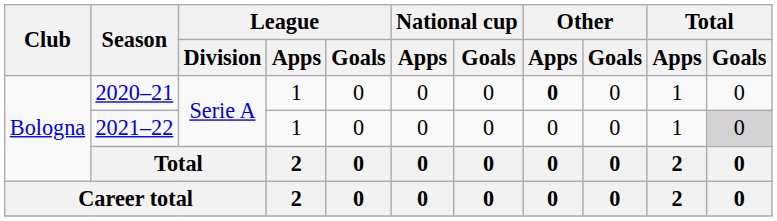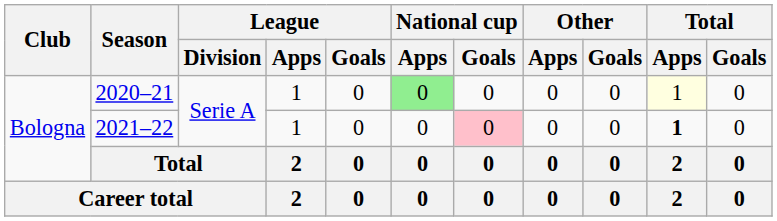(423, 92) no background -> (423, 92) lightgreen background
(553, 92) bold -> (553, 92) normal
(677, 92) no background -> (677, 92) lightyellow background
(489, 127) no background -> (489, 127) pink background
(677, 127) normal -> (677, 127) bold
(739, 127) lightgrey background -> (739, 127) no background
